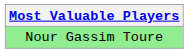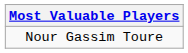(94, 38) lightgreen background -> (94, 38) no background
